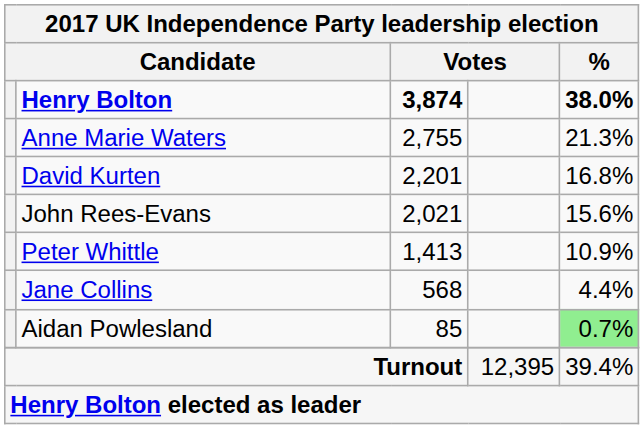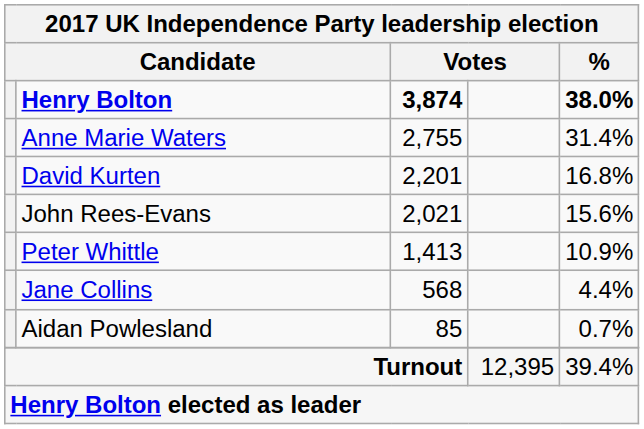(599, 138) 21.3% -> (599, 138) 31.4%
(606, 328) lightgreen background -> (606, 328) no background
